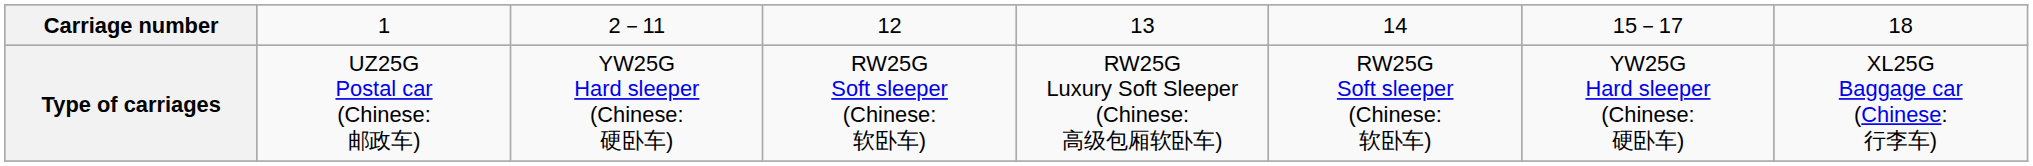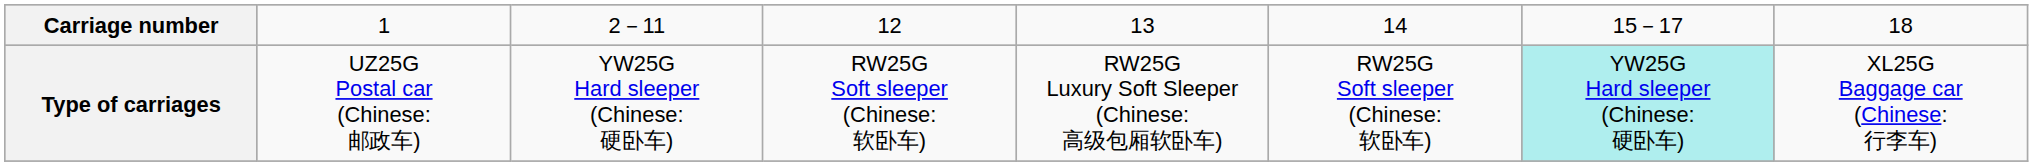(1648, 102) no background -> (1648, 102) paleturquoise background
